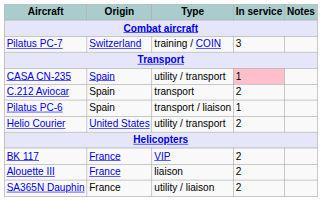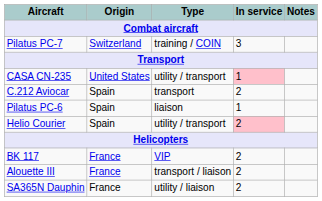(102, 76) Spain -> (119, 76) United States
(193, 108) transport / liaison -> (169, 108) liaison
(119, 124) United States -> (102, 124) Spain
(239, 124) no background -> (239, 124) pink background
(169, 172) liaison -> (193, 172) transport / liaison
